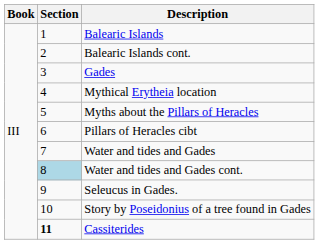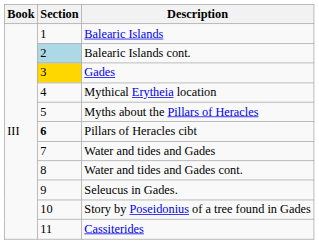(43, 53) no background -> (43, 53) lightblue background
(43, 72) no background -> (43, 72) gold background
(43, 131) normal -> (43, 131) bold
(43, 170) lightblue background -> (43, 170) no background
(46, 229) bold -> (46, 229) normal
